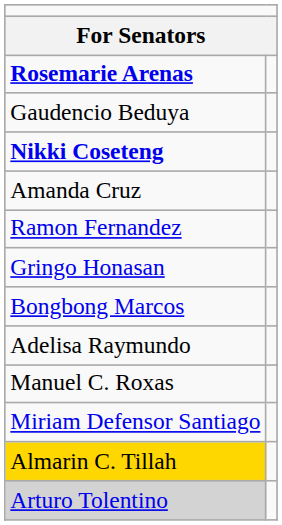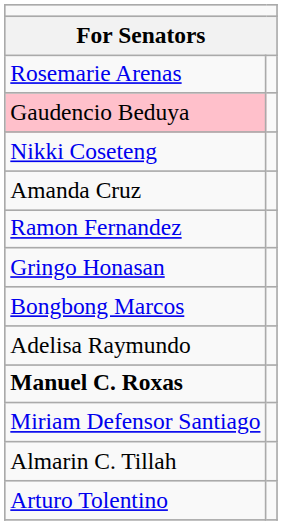(102, 73) bold -> (96, 73) normal
(100, 112) no background -> (100, 112) pink background
(87, 151) bold -> (84, 151) normal
(92, 383) normal -> (97, 383) bold
(93, 461) gold background -> (93, 461) no background
(89, 499) lightgrey background -> (89, 499) no background
